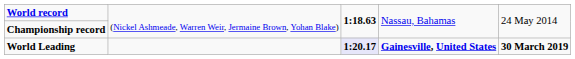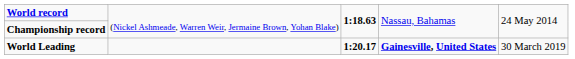(360, 46) lavender background -> (360, 46) no background
(535, 46) bold -> (533, 46) normal
